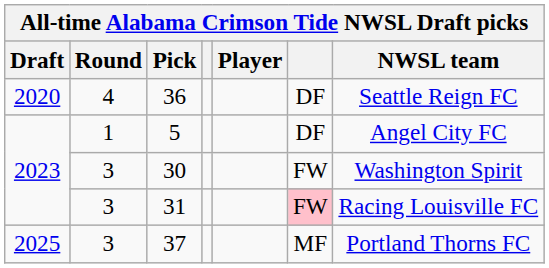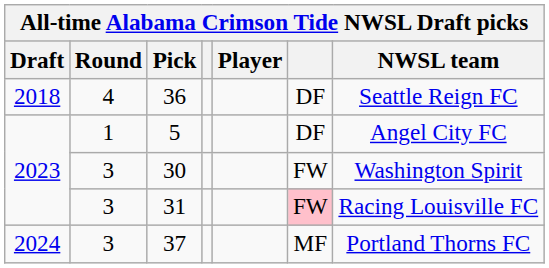(37, 96) 2020 -> (37, 96) 2018
(37, 243) 2025 -> (37, 243) 2024
